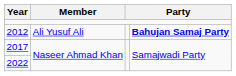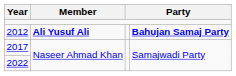(58, 32) normal -> (61, 32) bold
